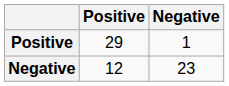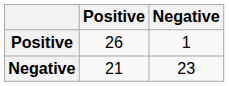(114, 42) 29 -> (114, 42) 26
(114, 68) 12 -> (114, 68) 21
